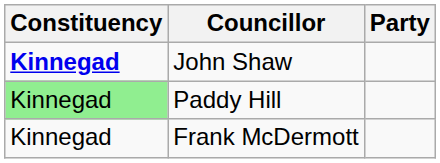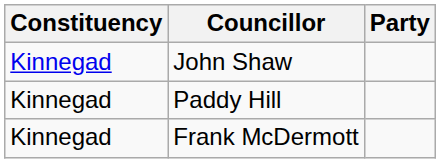(65, 61) bold -> (61, 61) normal
(61, 99) lightgreen background -> (61, 99) no background
